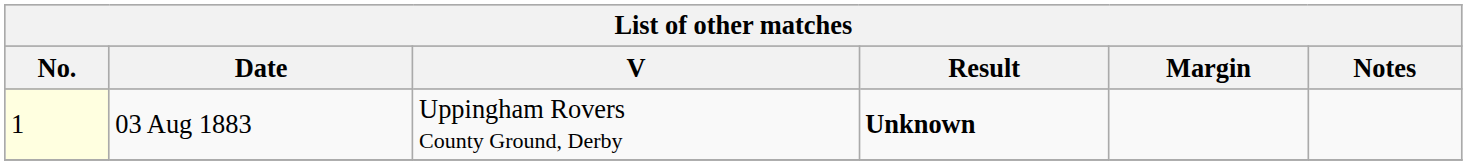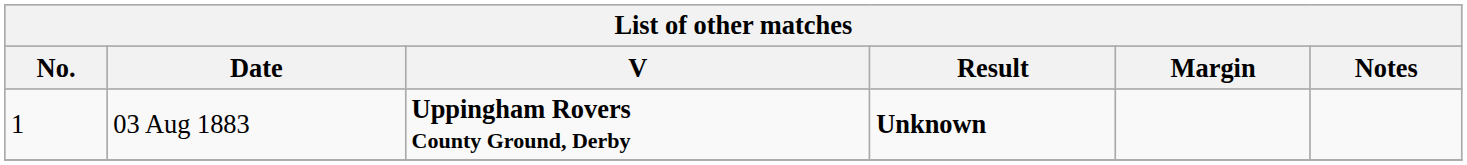(18, 124) lightyellow background -> (18, 124) no background
(522, 124) normal -> (521, 124) bold
